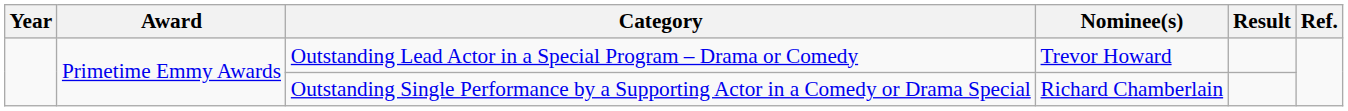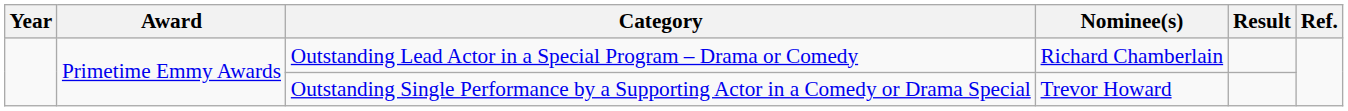(1106, 55) Trevor Howard -> (1132, 55) Richard Chamberlain
(1132, 88) Richard Chamberlain -> (1106, 88) Trevor Howard
